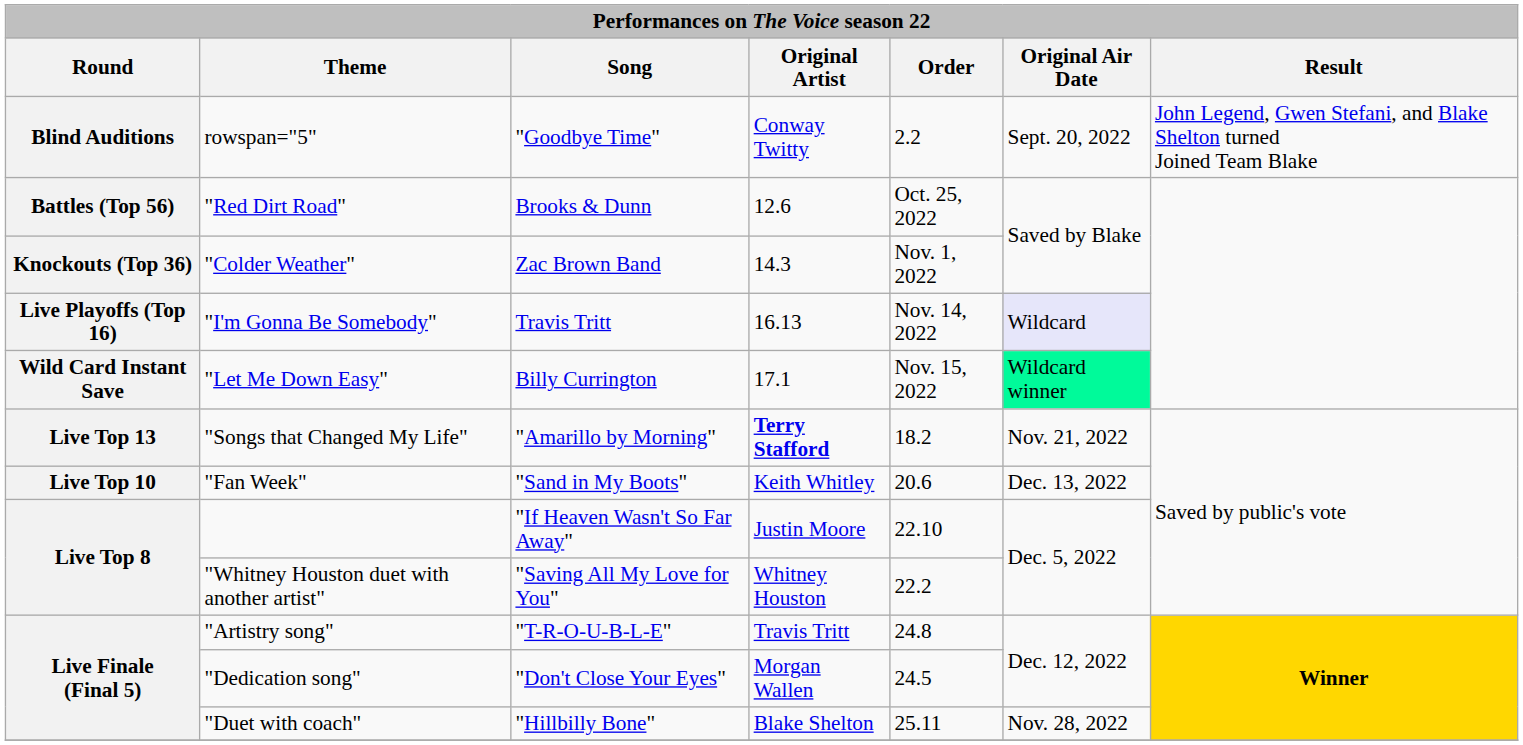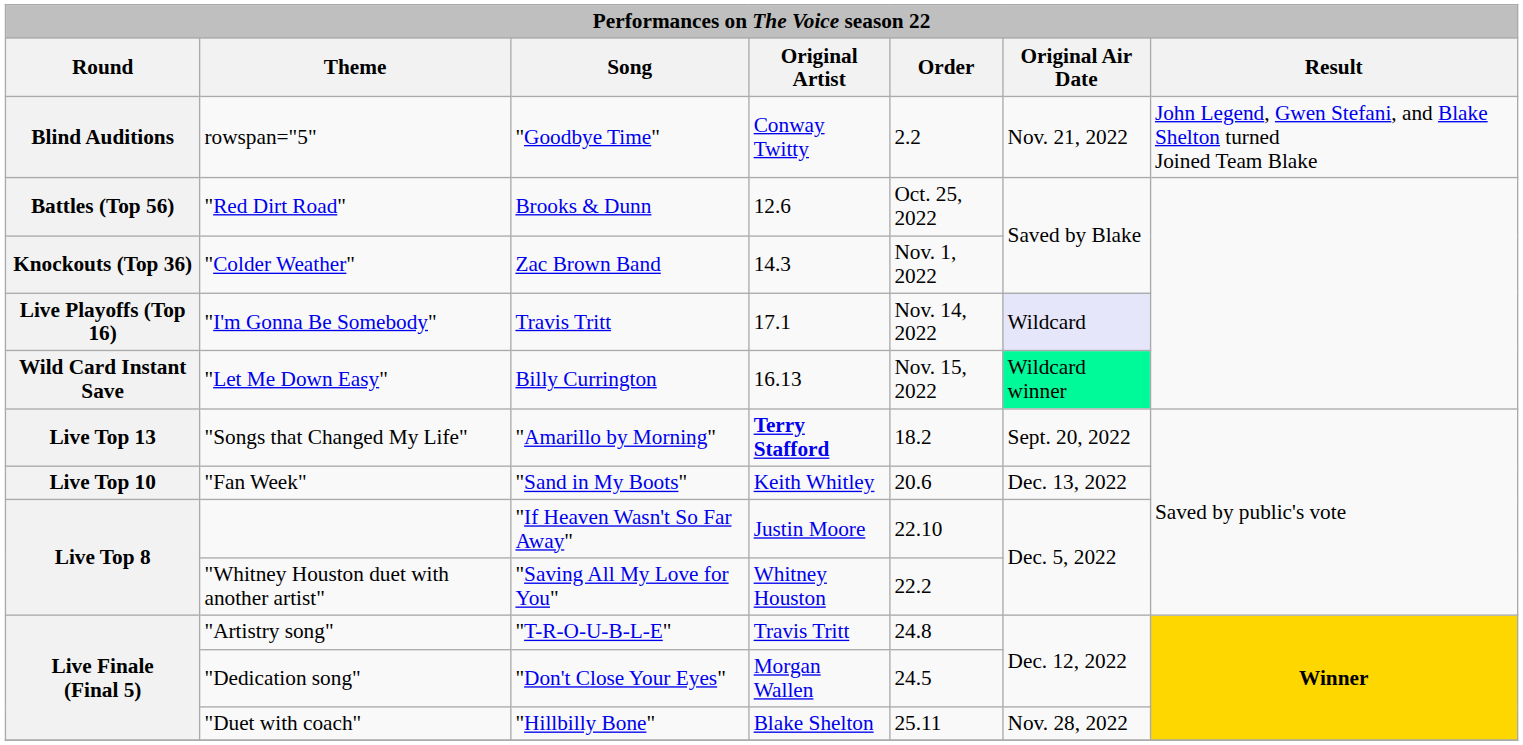(1069, 136) Sept. 20, 2022 -> (1068, 136) Nov. 21, 2022
(778, 321) 16.13 -> (772, 321) 17.1
(772, 379) 17.1 -> (778, 379) 16.13
(1068, 437) Nov. 21, 2022 -> (1069, 437) Sept. 20, 2022
